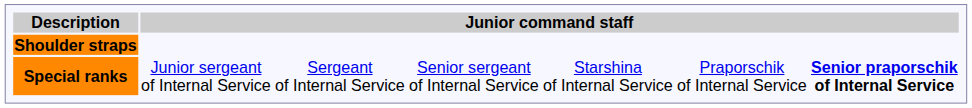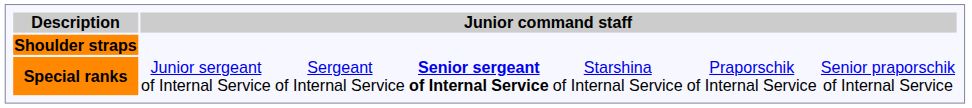(474, 76) normal -> (479, 76) bold
(884, 76) bold -> (888, 76) normal
